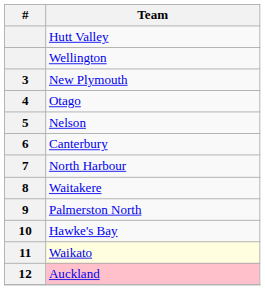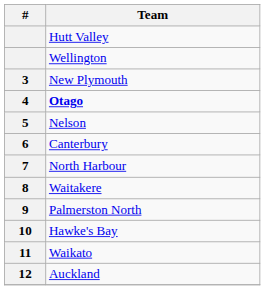(65, 101) normal -> (66, 101) bold
(71, 252) lightyellow background -> (71, 252) no background
(74, 274) pink background -> (74, 274) no background
